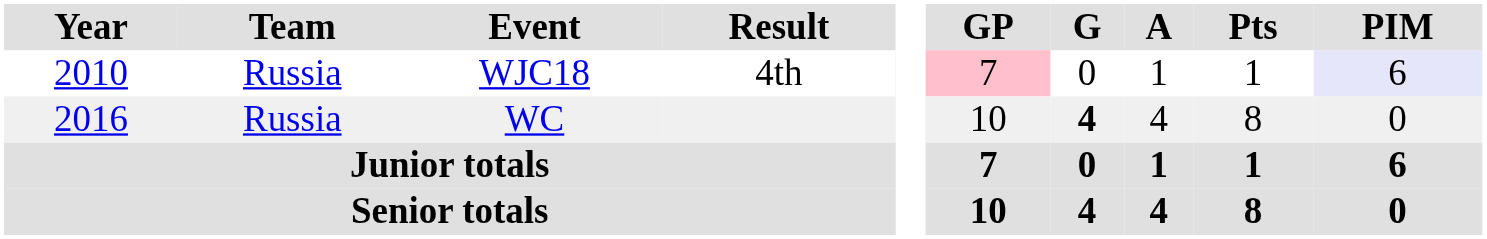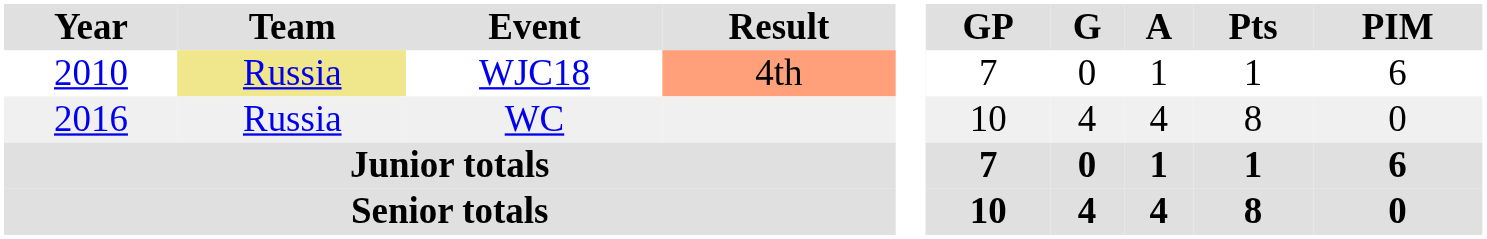(292, 72) no background -> (292, 72) khaki background
(779, 72) no background -> (779, 72) lightsalmon background
(988, 72) pink background -> (988, 72) no background
(1398, 72) lavender background -> (1398, 72) no background
(1087, 118) bold -> (1087, 118) normal
